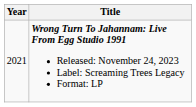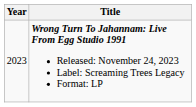(17, 61) 2021 -> (17, 61) 2023
